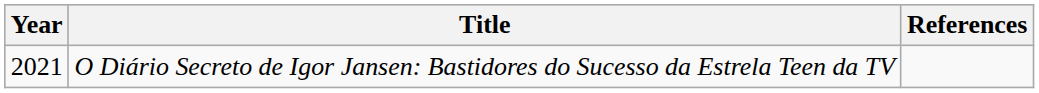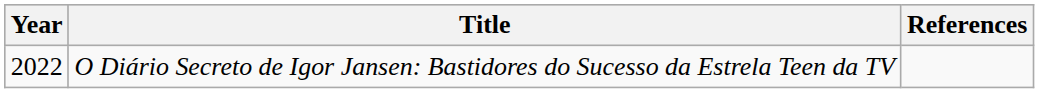(37, 66) 2021 -> (37, 66) 2022
